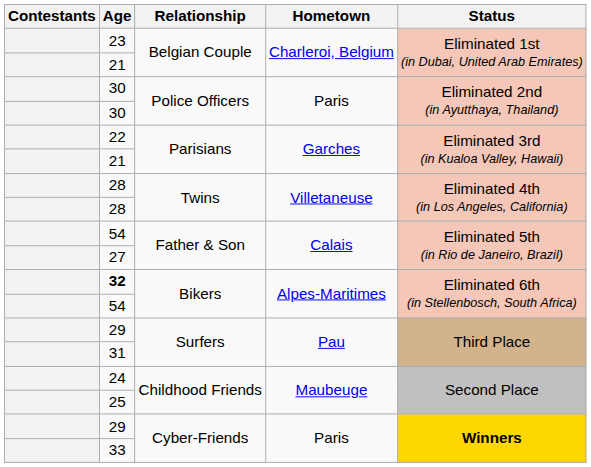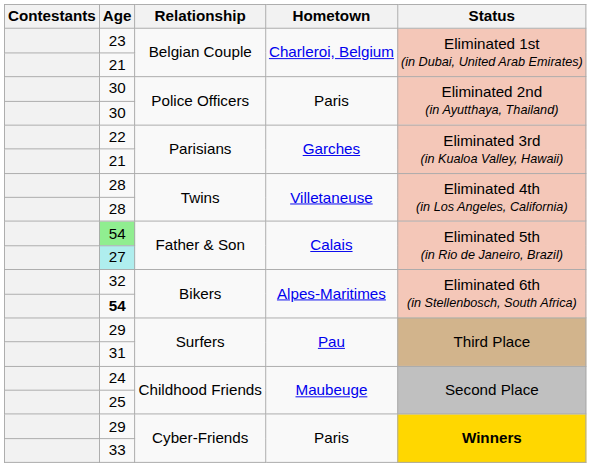(117, 233) no background -> (117, 233) lightgreen background
(117, 257) no background -> (117, 257) paleturquoise background
(117, 281) bold -> (117, 281) normal
(117, 305) normal -> (117, 305) bold
